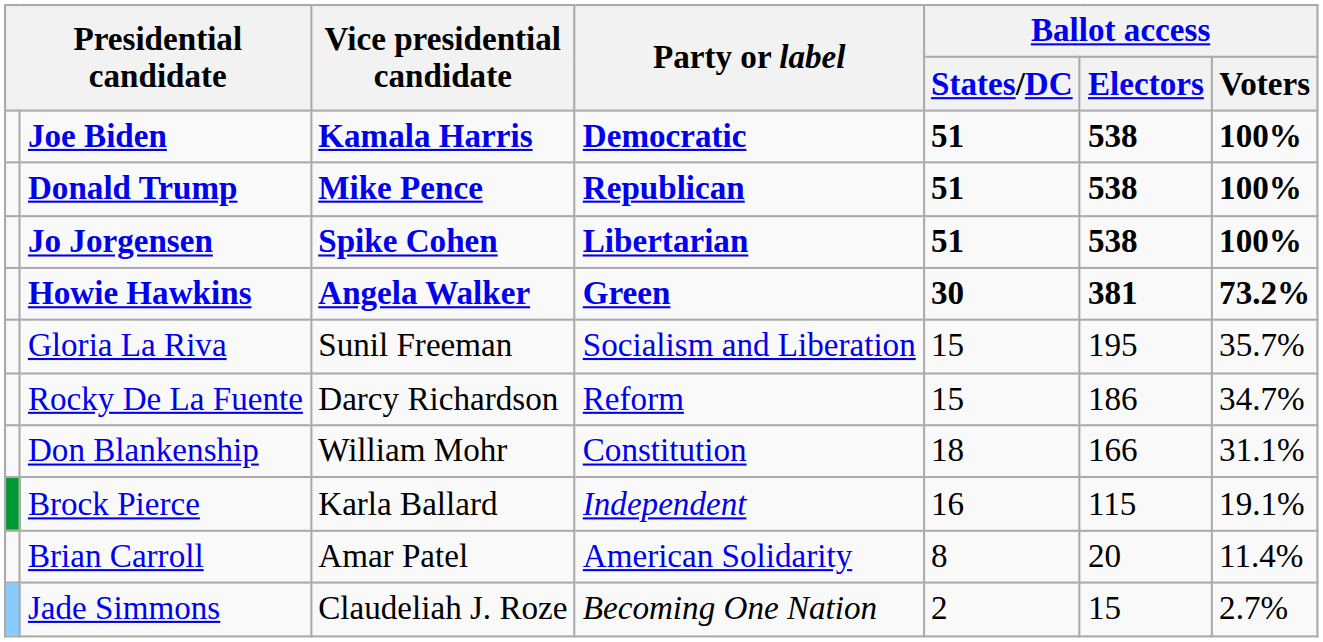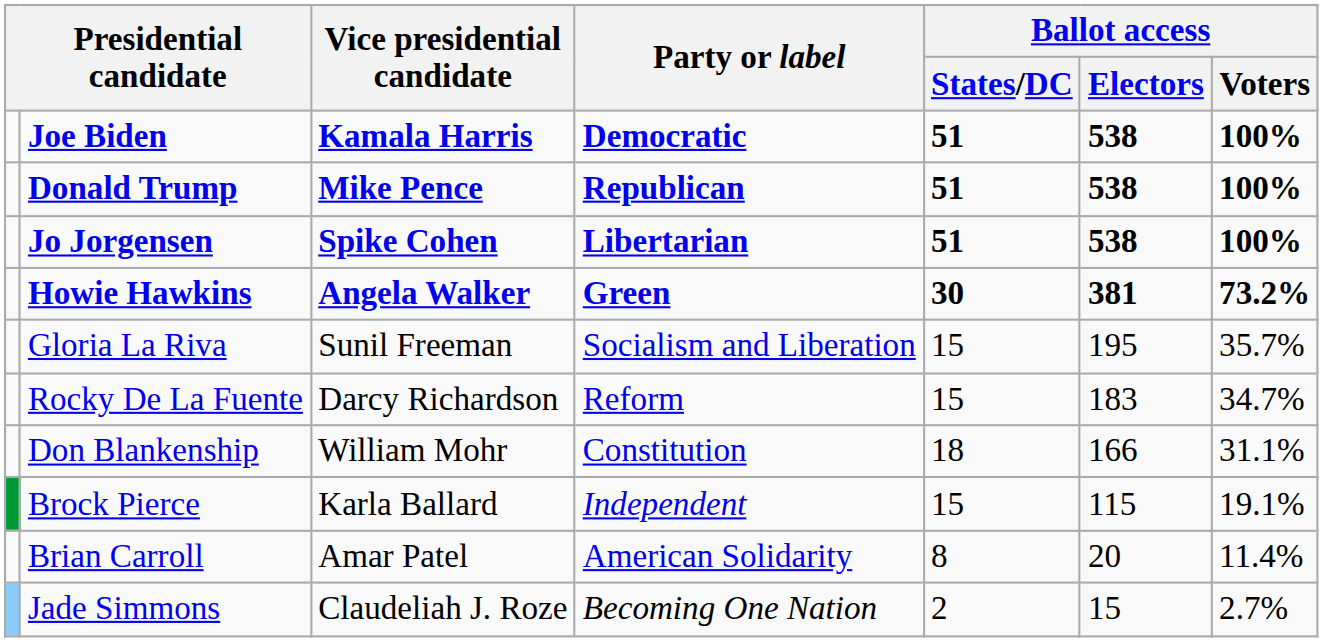(1113, 398) 186 -> (1113, 398) 183
(948, 503) 16 -> (948, 503) 15
